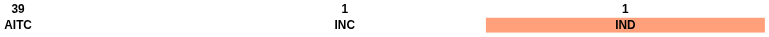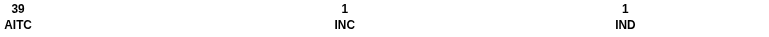(625, 25) lightsalmon background -> (625, 25) no background
